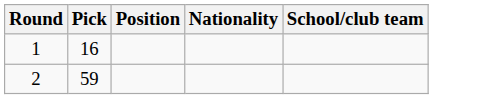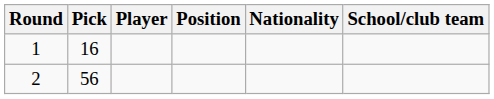+ column: (142, 19)
(89, 78) 59 -> (89, 78) 56
